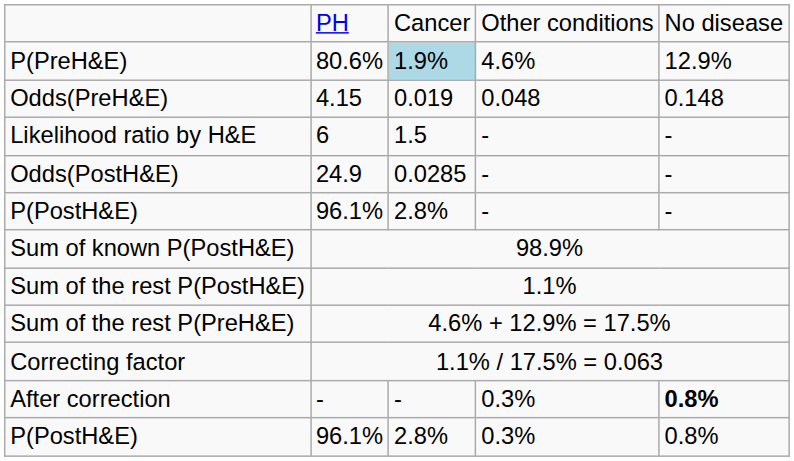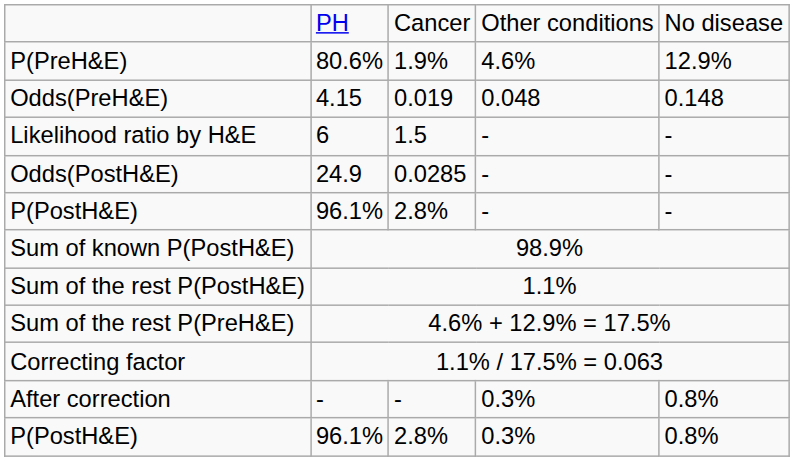(421, 60) lightblue background -> (421, 60) no background
(692, 398) bold -> (692, 398) normal
